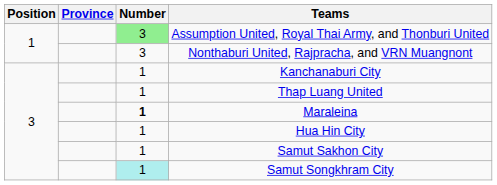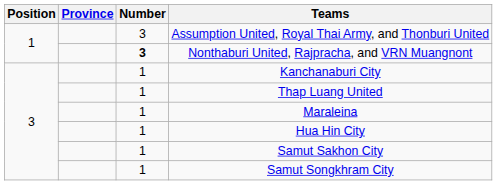(142, 33) lightgreen background -> (142, 33) no background
(142, 53) normal -> (142, 53) bold
(142, 111) bold -> (142, 111) normal
(142, 170) paleturquoise background -> (142, 170) no background
